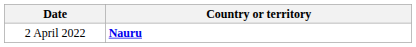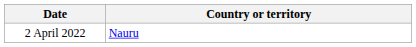(125, 33) bold -> (124, 33) normal
